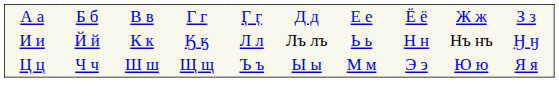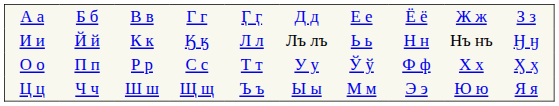+ row: (32, 64)
